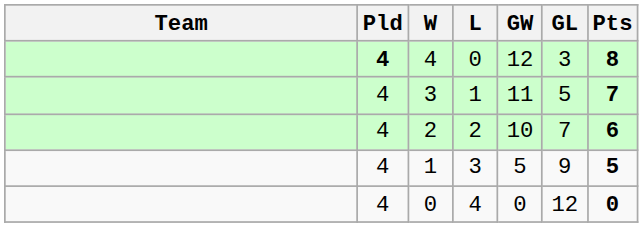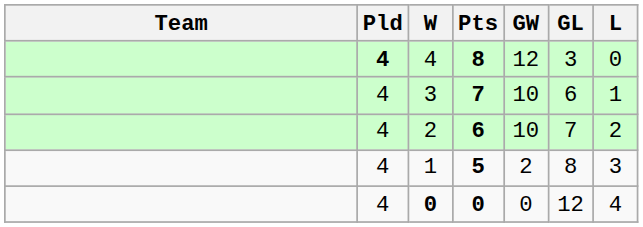columns swapped: (475, 23) <-> (612, 23)
(520, 95) 11 -> (526, 95) 10
(565, 95) 5 -> (571, 95) 6
(520, 168) 5 -> (526, 168) 2
(565, 168) 9 -> (571, 168) 8
(430, 204) normal -> (430, 204) bold
